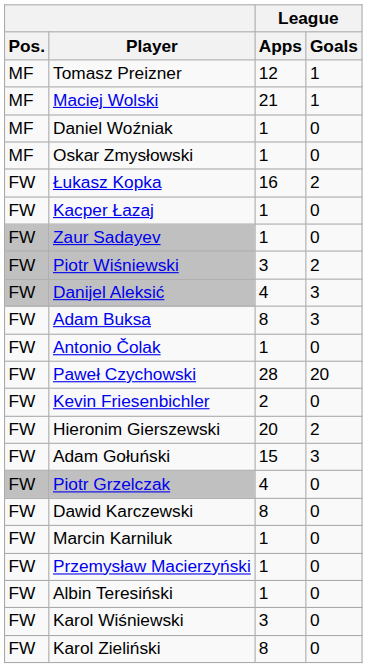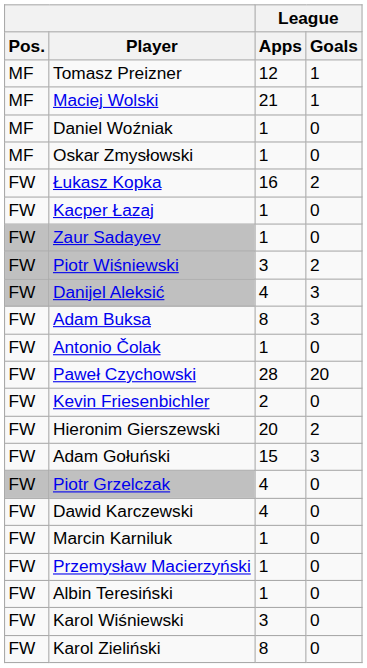(264, 511) 8 -> (264, 511) 4
